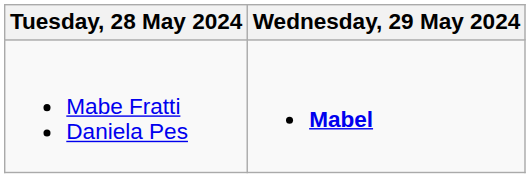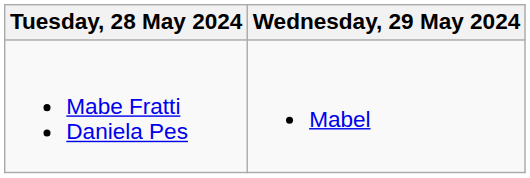(386, 119) bold -> (386, 119) normal
